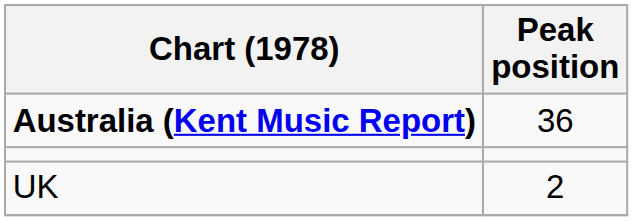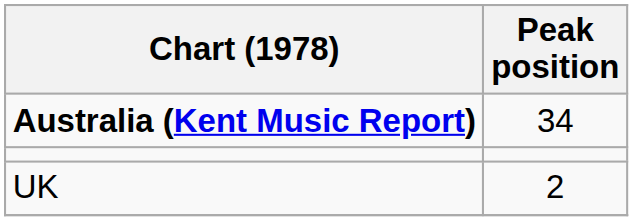(555, 119) 36 -> (555, 119) 34
